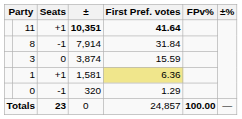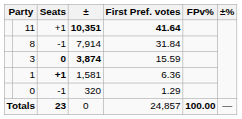(63, 59) normal -> (63, 59) bold
(89, 59) normal -> (89, 59) bold
(60, 75) normal -> (60, 75) bold
(171, 75) khaki background -> (171, 75) no background
